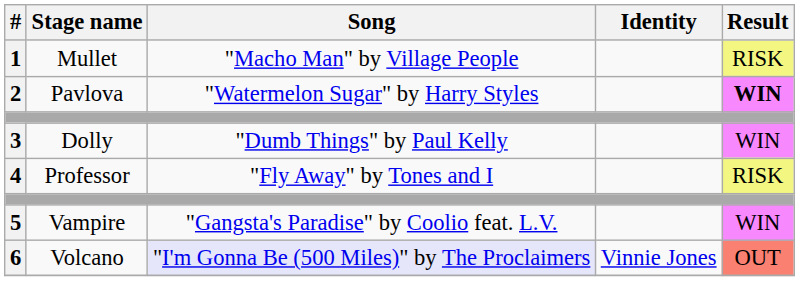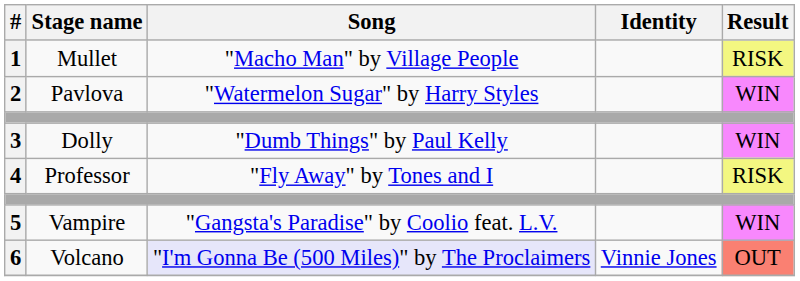(758, 93) bold -> (758, 93) normal
